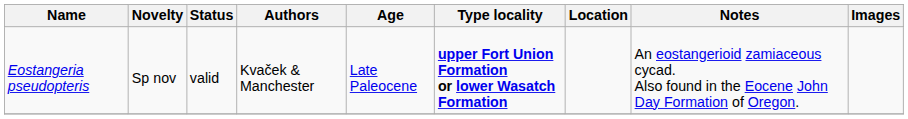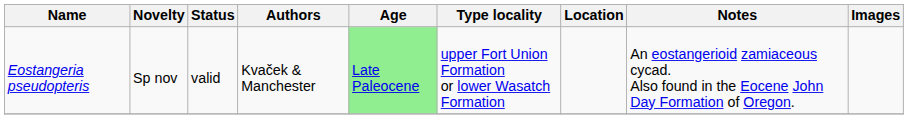(383, 78) no background -> (386, 78) lightgreen background
(497, 78) bold -> (495, 78) normal
